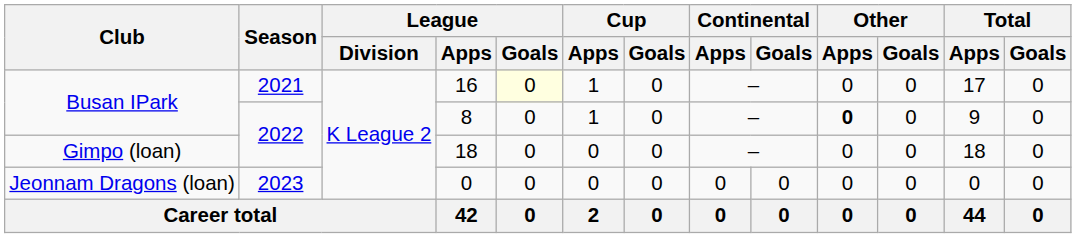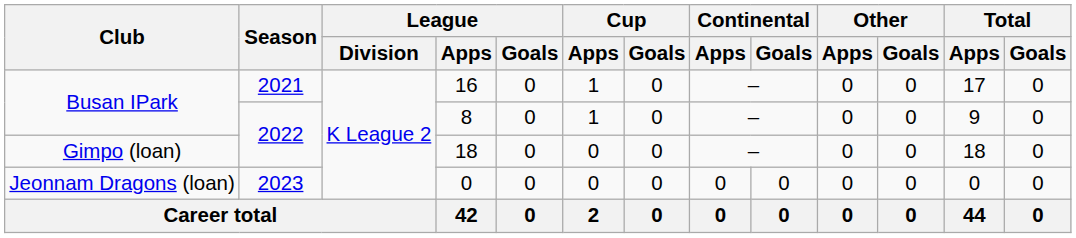(530, 85) lightyellow background -> (530, 85) no background
(847, 118) bold -> (847, 118) normal
